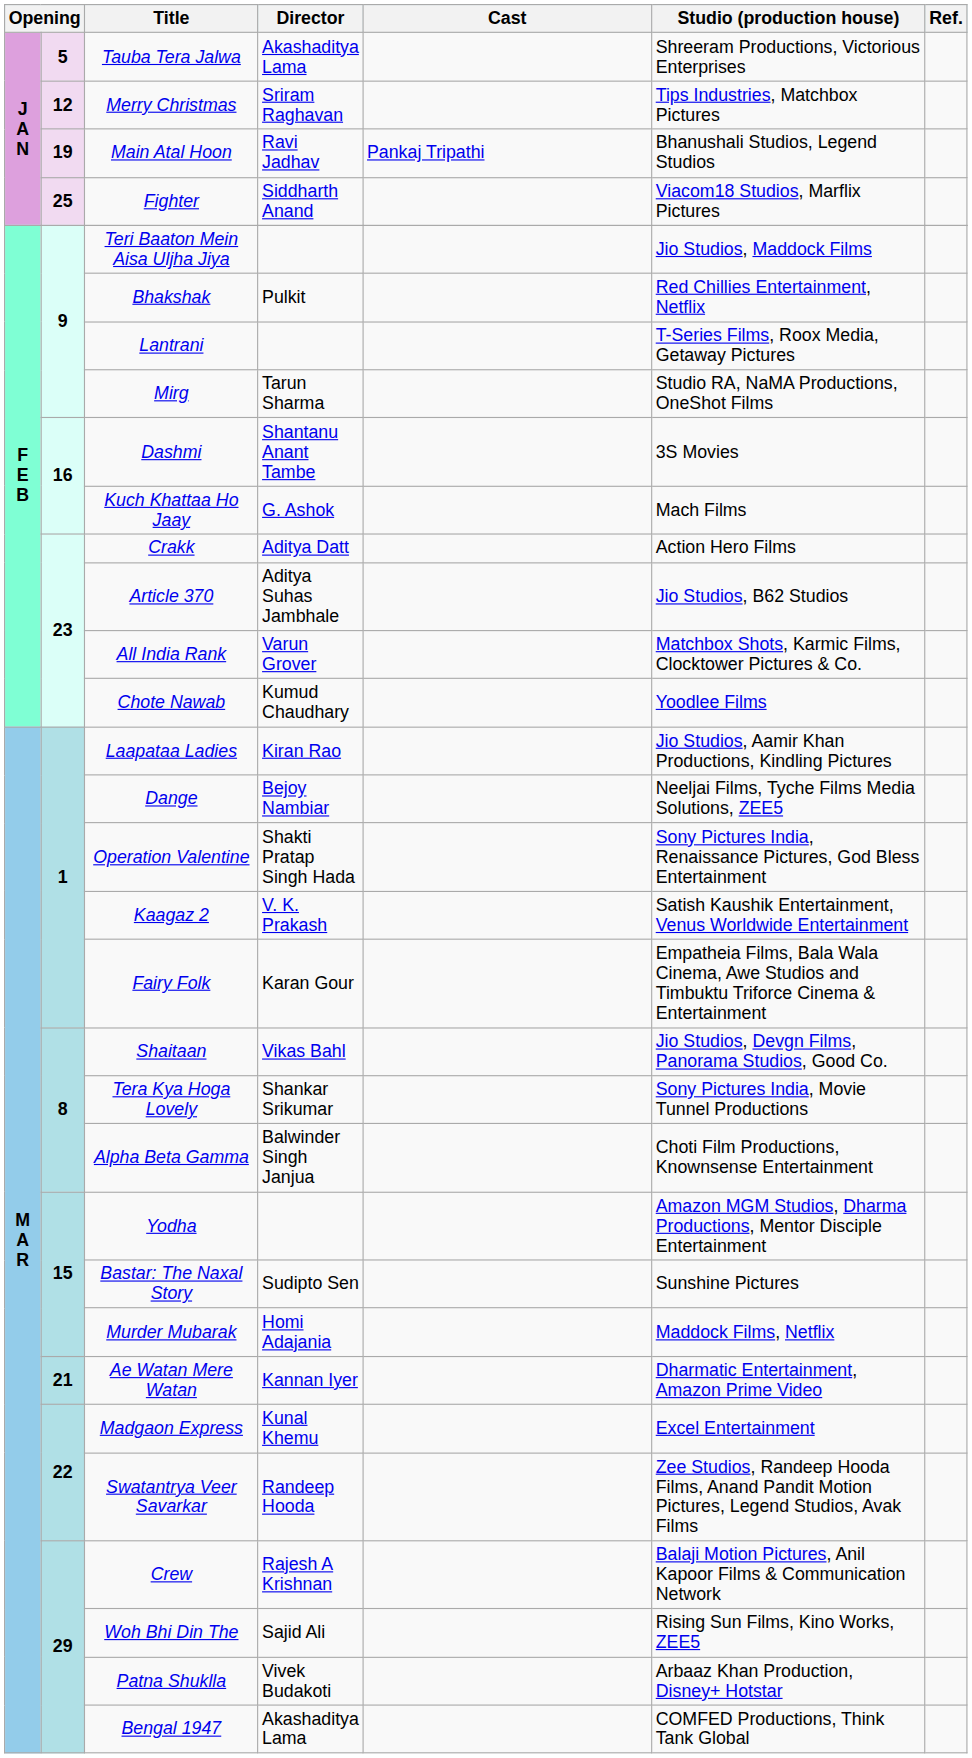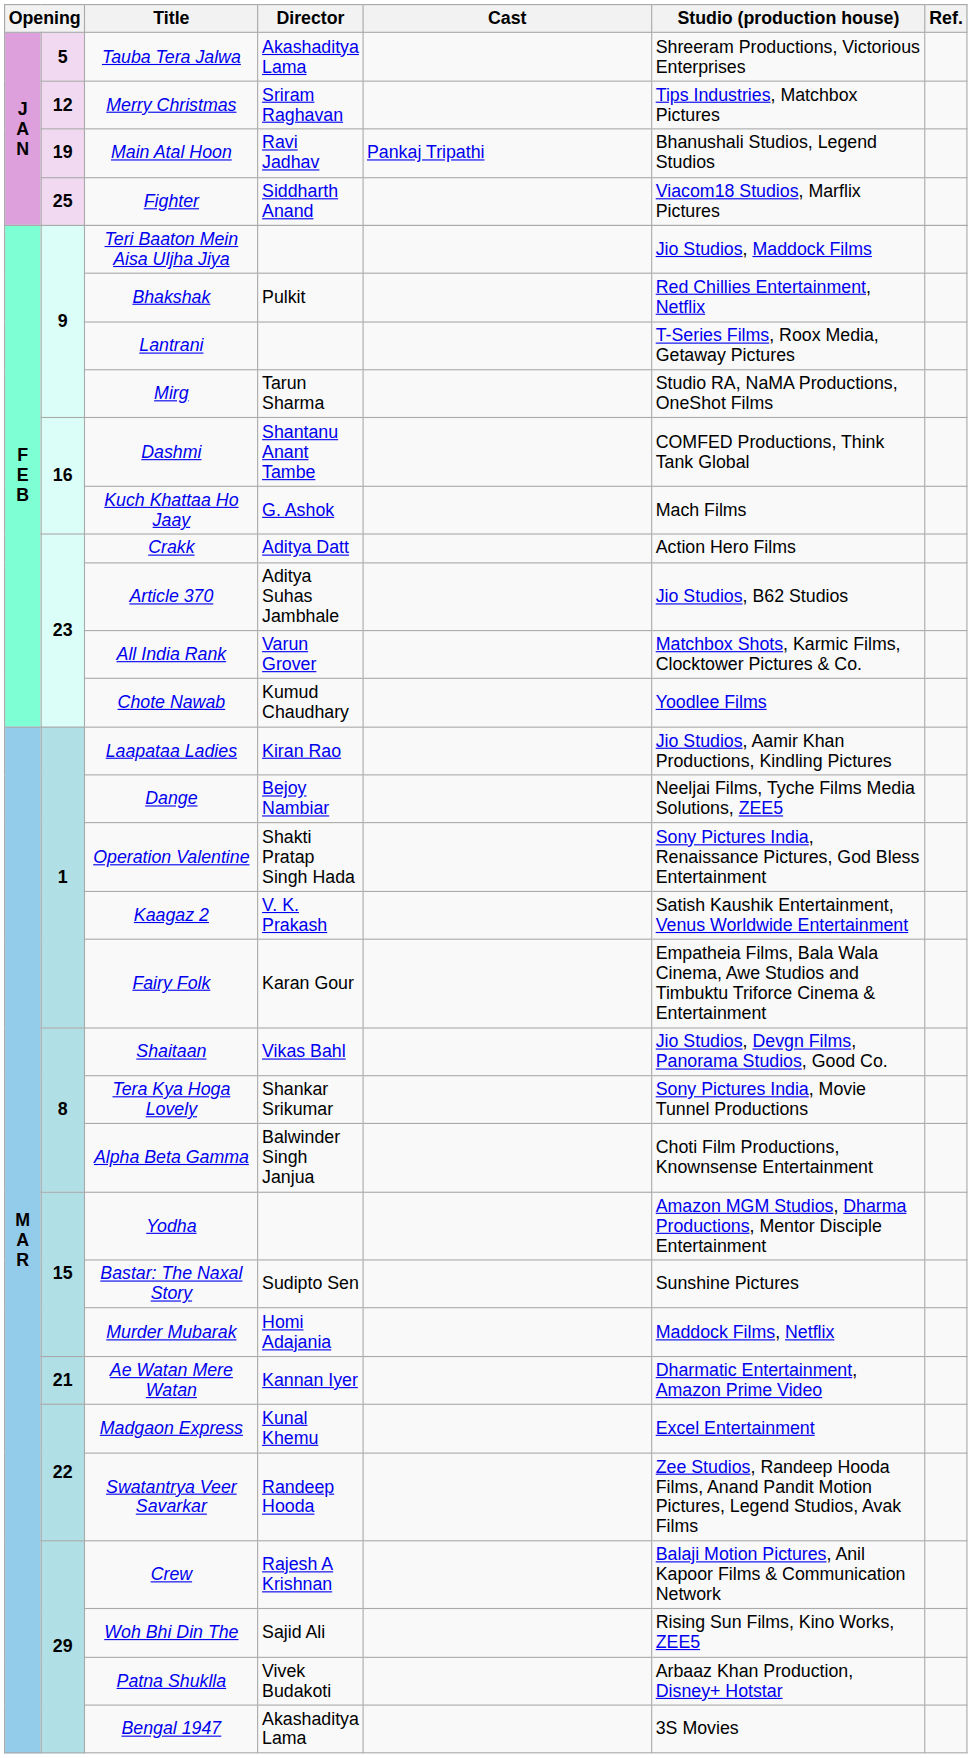(697, 451) 3S Movies -> (770, 451) COMFED Productions, Think Tank Global
(770, 1729) COMFED Productions, Think Tank Global -> (697, 1729) 3S Movies
